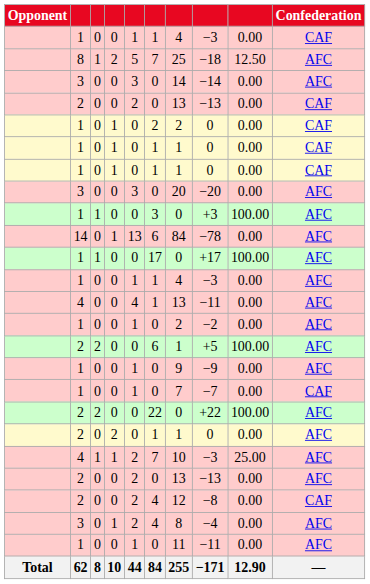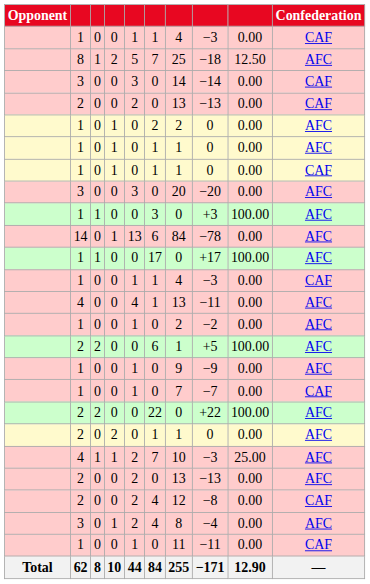(318, 81) AFC -> (318, 81) CAF
(318, 125) CAF -> (318, 125) AFC
(318, 147) CAF -> (318, 147) AFC
(318, 280) AFC -> (318, 280) CAF
(318, 545) AFC -> (318, 545) CAF
